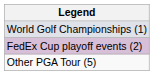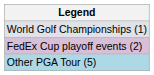(52, 63) no background -> (52, 63) lightblue background
